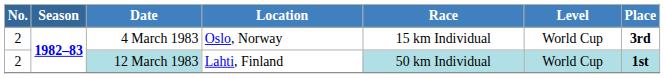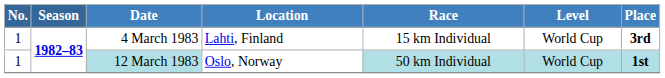(18, 38) 2 -> (18, 38) 1
(244, 38) Oslo, Norway -> (244, 38) Lahti, Finland
(18, 61) 2 -> (18, 61) 1
(244, 61) Lahti, Finland -> (244, 61) Oslo, Norway
